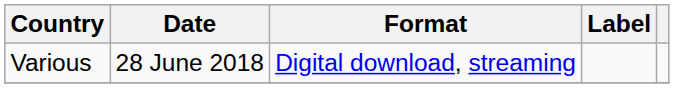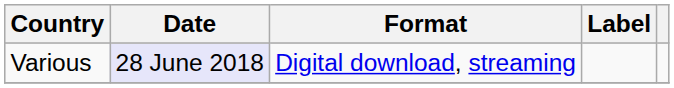(190, 62) no background -> (190, 62) lavender background
